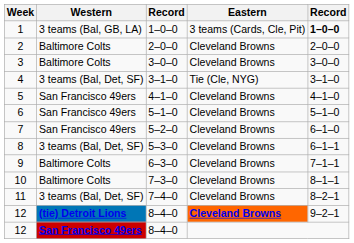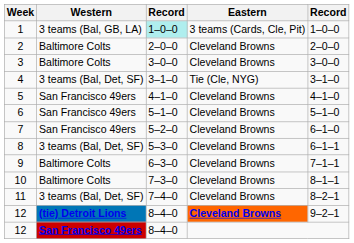(163, 29) no background -> (163, 29) paleturquoise background
(325, 29) bold -> (325, 29) normal
